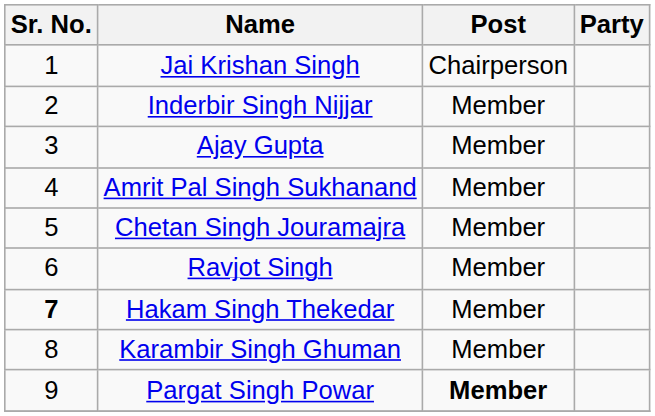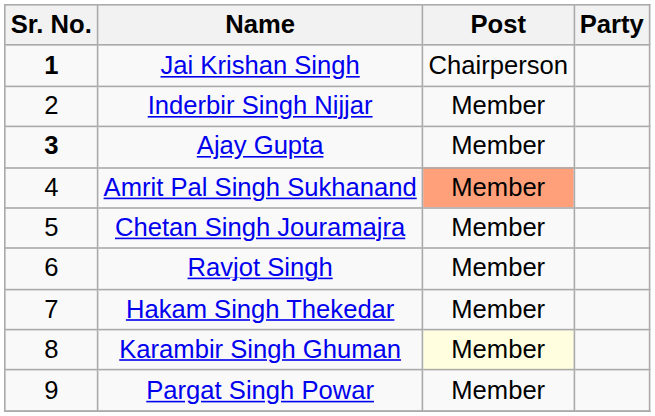(51, 65) normal -> (51, 65) bold
(51, 146) normal -> (51, 146) bold
(498, 187) no background -> (498, 187) lightsalmon background
(51, 308) bold -> (51, 308) normal
(498, 349) no background -> (498, 349) lightyellow background
(498, 390) bold -> (498, 390) normal
